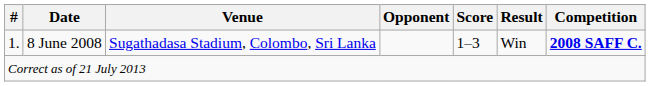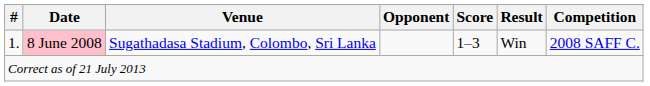(64, 43) no background -> (64, 43) pink background
(596, 43) bold -> (595, 43) normal
